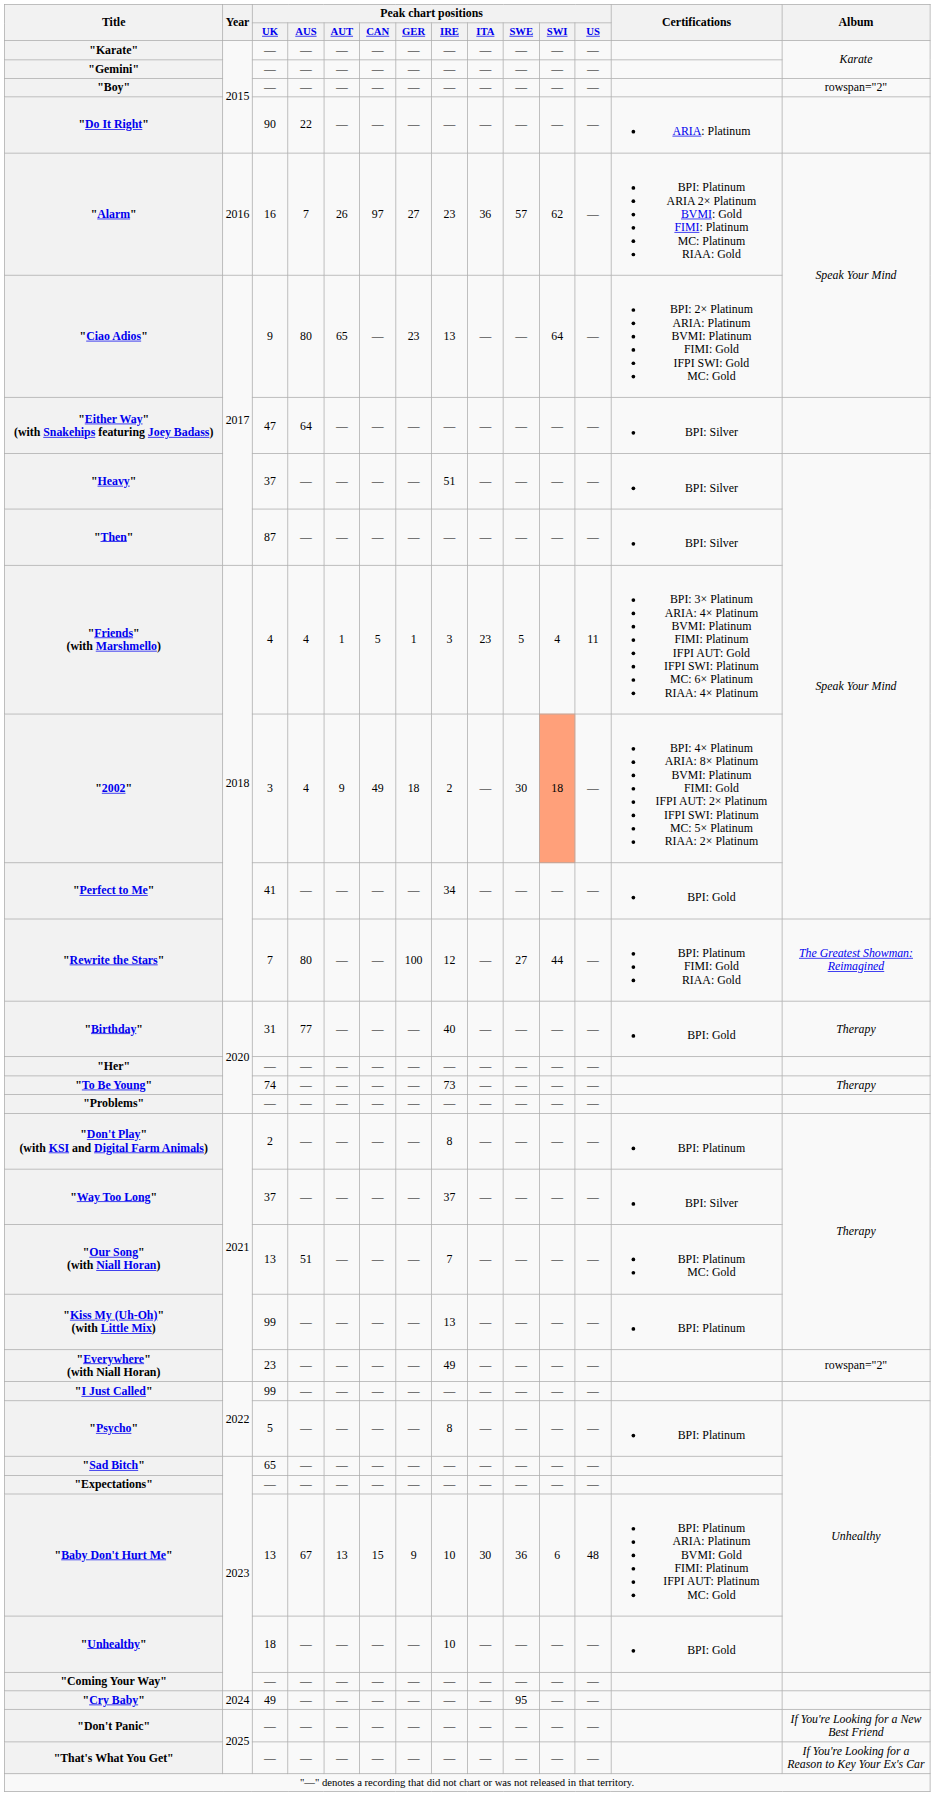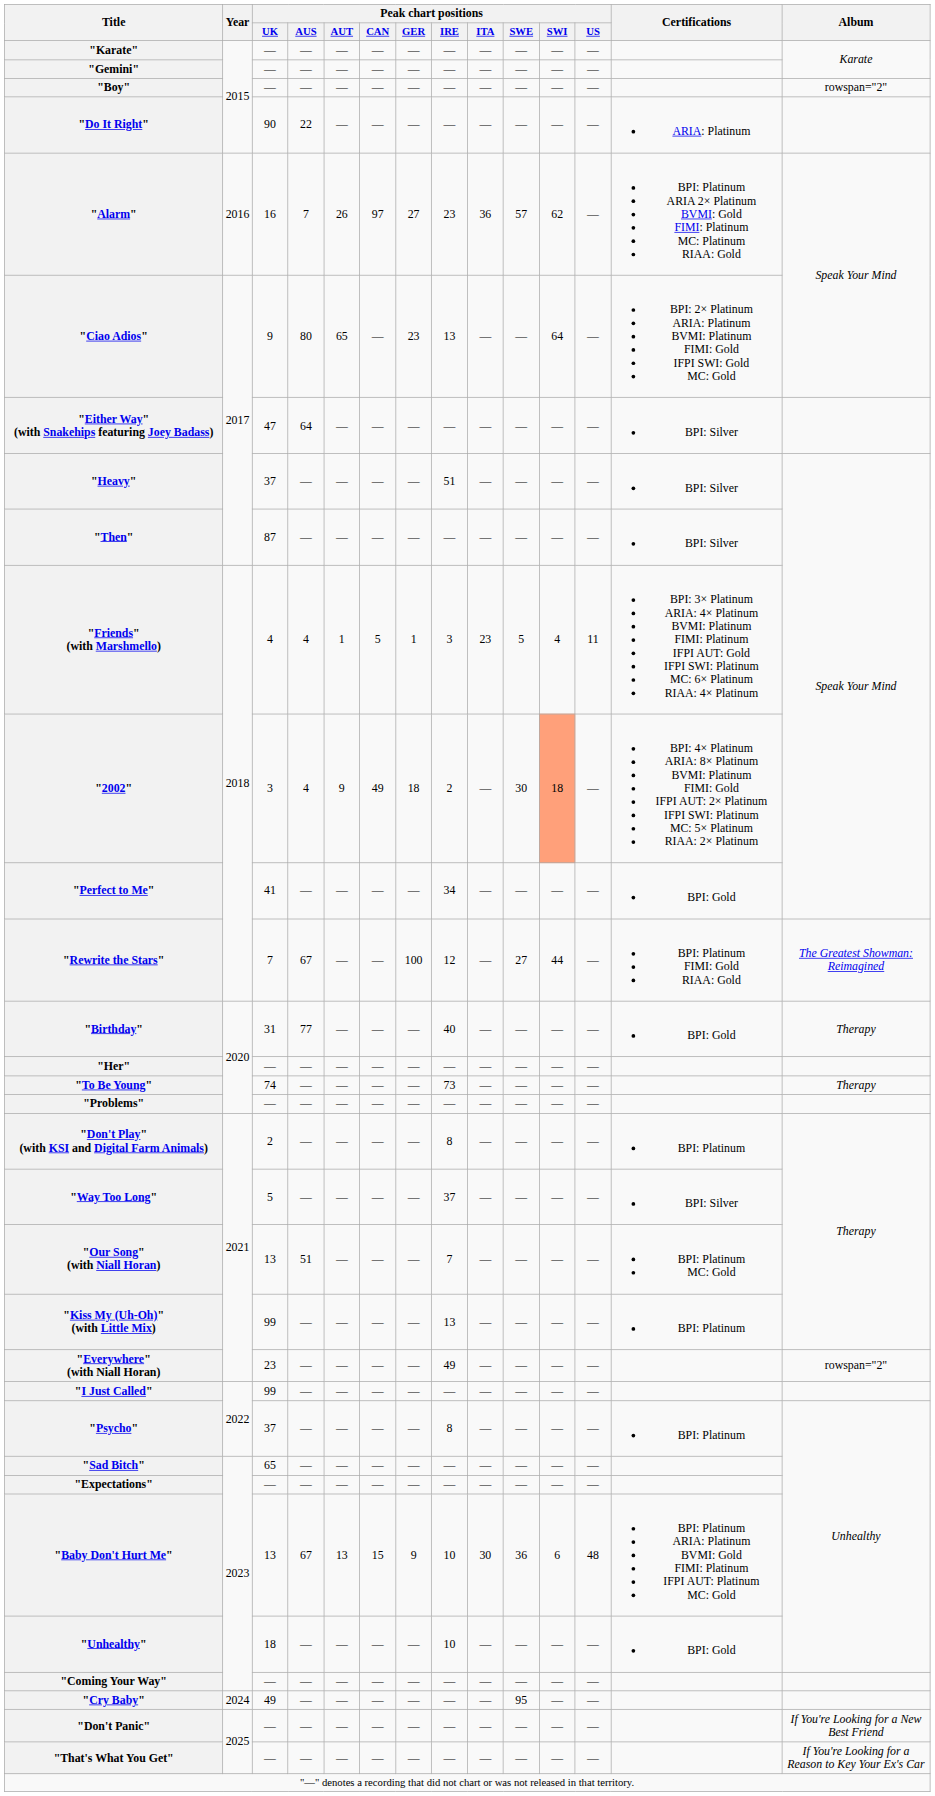(306, 960) 80 -> (306, 960) 67
(270, 1197) 37 -> (270, 1197) 5
(270, 1428) 5 -> (270, 1428) 37
